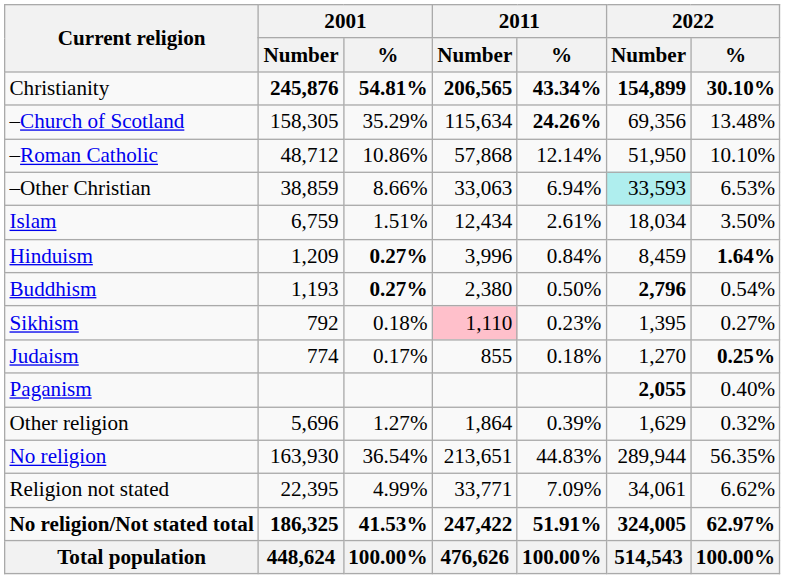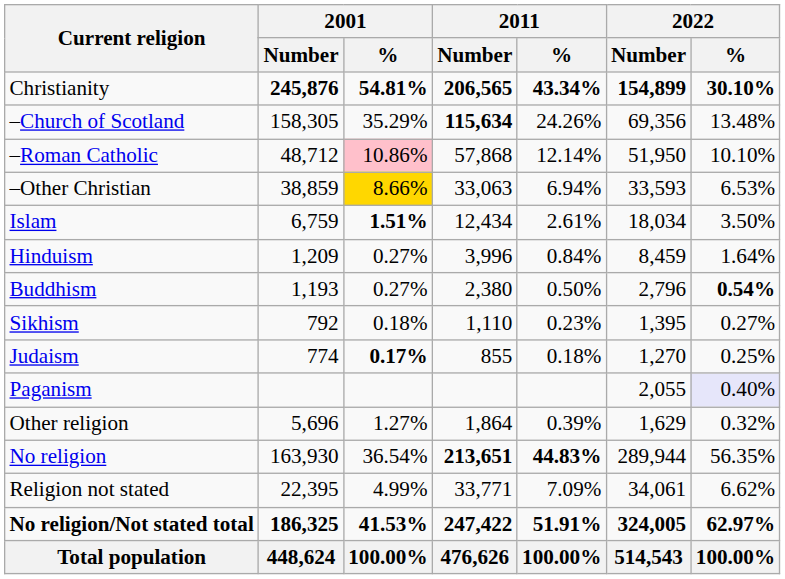(478, 121) normal -> (479, 121) bold
(567, 121) bold -> (569, 121) normal
(395, 155) no background -> (395, 155) pink background
(400, 188) no background -> (400, 188) gold background
(657, 188) paleturquoise background -> (657, 188) no background
(400, 222) normal -> (398, 222) bold
(398, 255) bold -> (400, 255) normal
(746, 255) bold -> (748, 255) normal
(398, 289) bold -> (400, 289) normal
(662, 289) bold -> (662, 289) normal
(748, 289) normal -> (746, 289) bold
(489, 322) pink background -> (489, 322) no background
(400, 356) normal -> (398, 356) bold
(746, 356) bold -> (748, 356) normal
(662, 389) bold -> (662, 389) normal
(748, 389) no background -> (748, 389) lavender background
(478, 456) normal -> (478, 456) bold
(569, 456) normal -> (567, 456) bold
